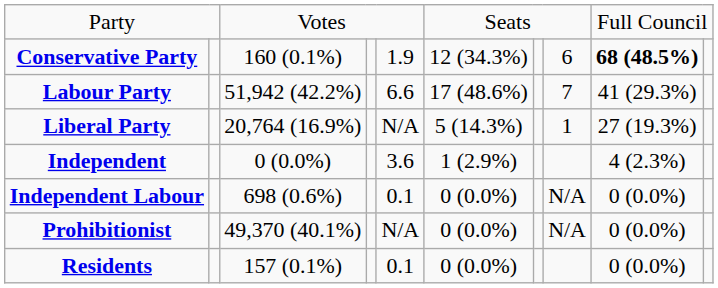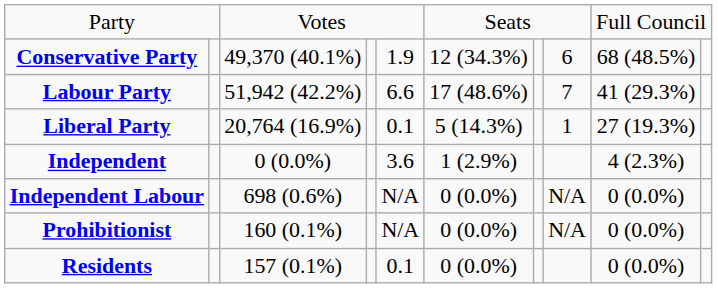(293, 56) 160 (0.1%) -> (293, 56) 49,370 (40.1%)
(647, 56) bold -> (646, 56) normal
(400, 126) N/A -> (400, 126) 0.1
(400, 195) 0.1 -> (400, 195) N/A
(293, 230) 49,370 (40.1%) -> (293, 230) 160 (0.1%)
